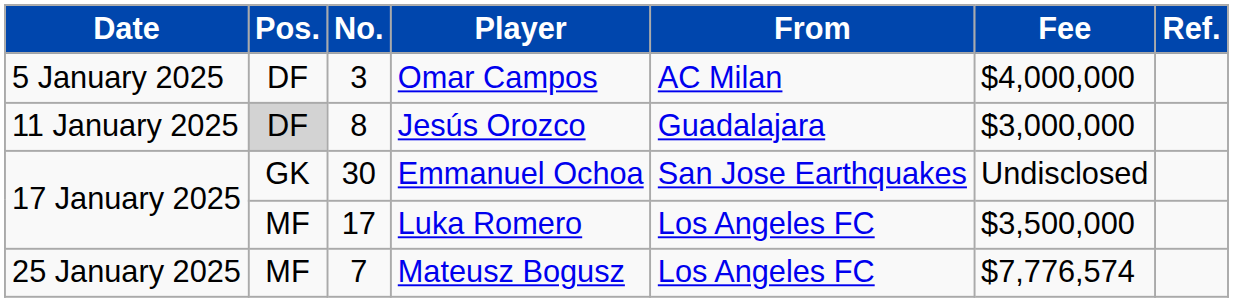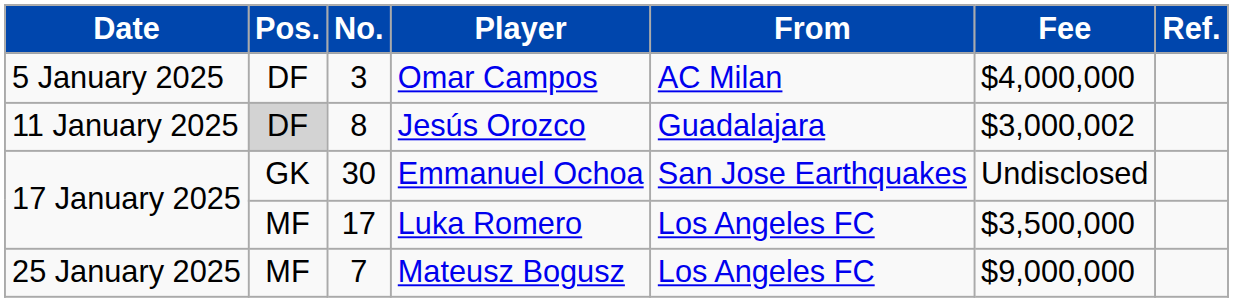(1058, 126) $3,000,000 -> (1058, 126) $3,000,002
(1058, 272) $7,776,574 -> (1058, 272) $9,000,000
